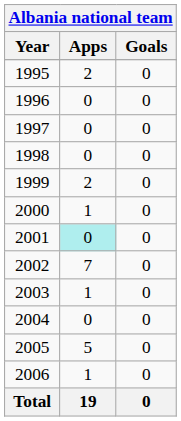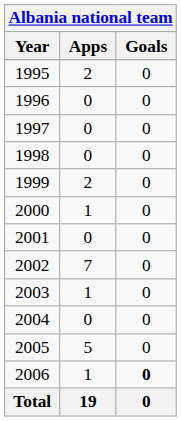(88, 237) paleturquoise background -> (88, 237) no background
(146, 374) normal -> (146, 374) bold
